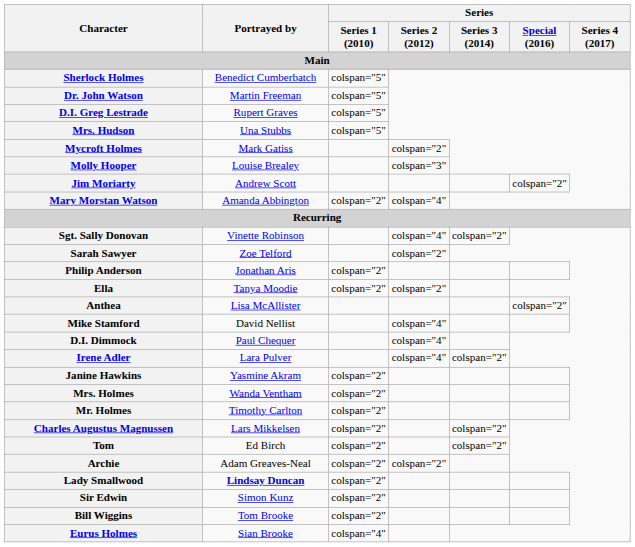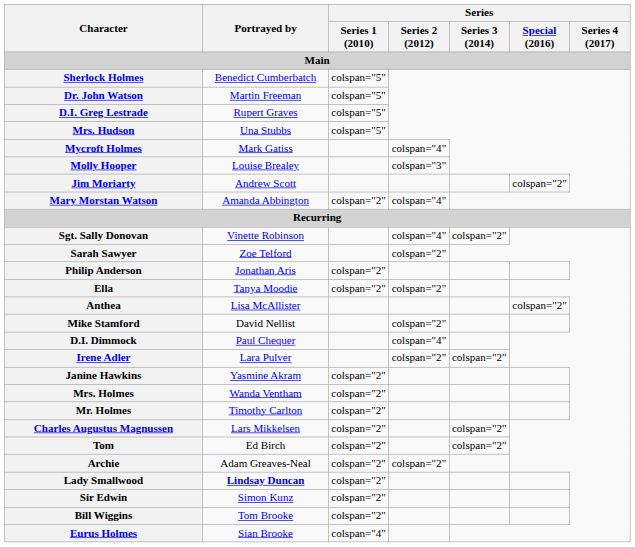(419, 148) colspan="2" -> (419, 148) colspan="4"
(419, 323) colspan="4" -> (419, 323) colspan="2"
(419, 358) colspan="4" -> (419, 358) colspan="2"
